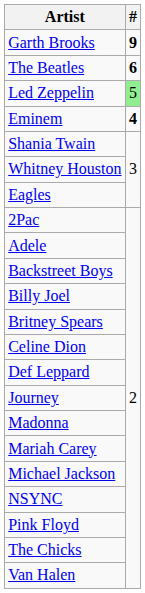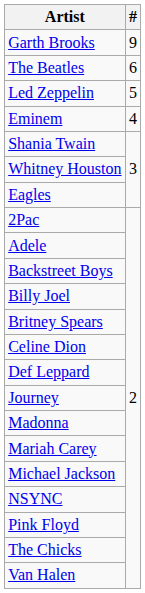(133, 42) bold -> (133, 42) normal
(133, 67) bold -> (133, 67) normal
(133, 93) lightgreen background -> (133, 93) no background
(133, 118) bold -> (133, 118) normal
